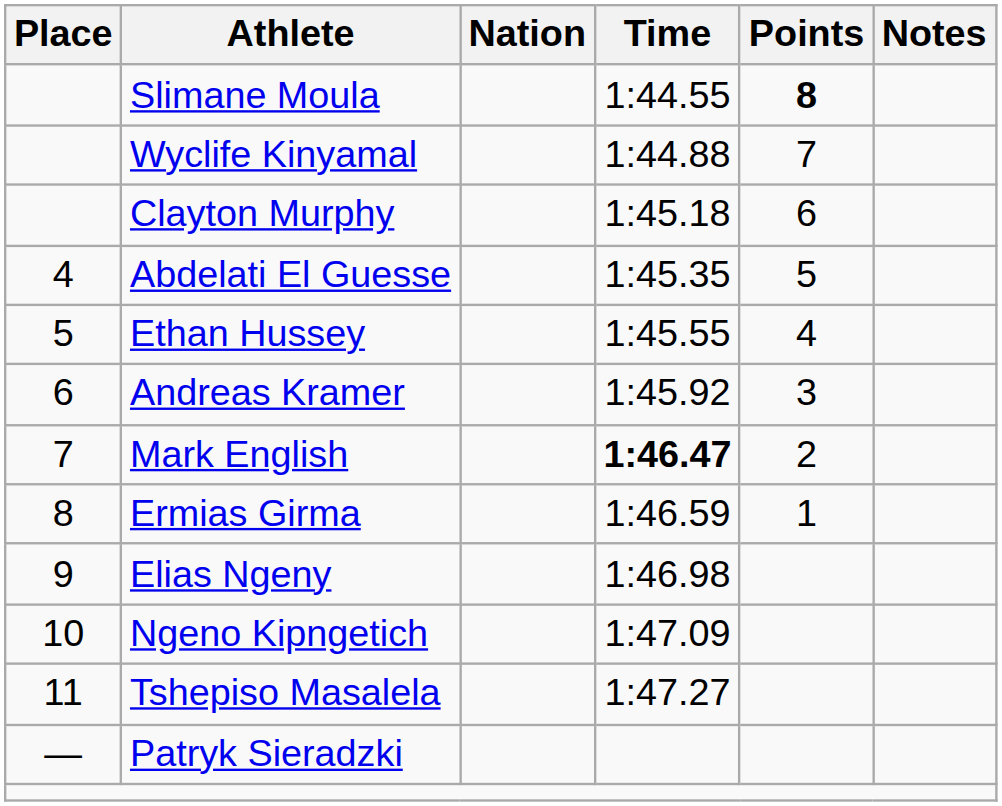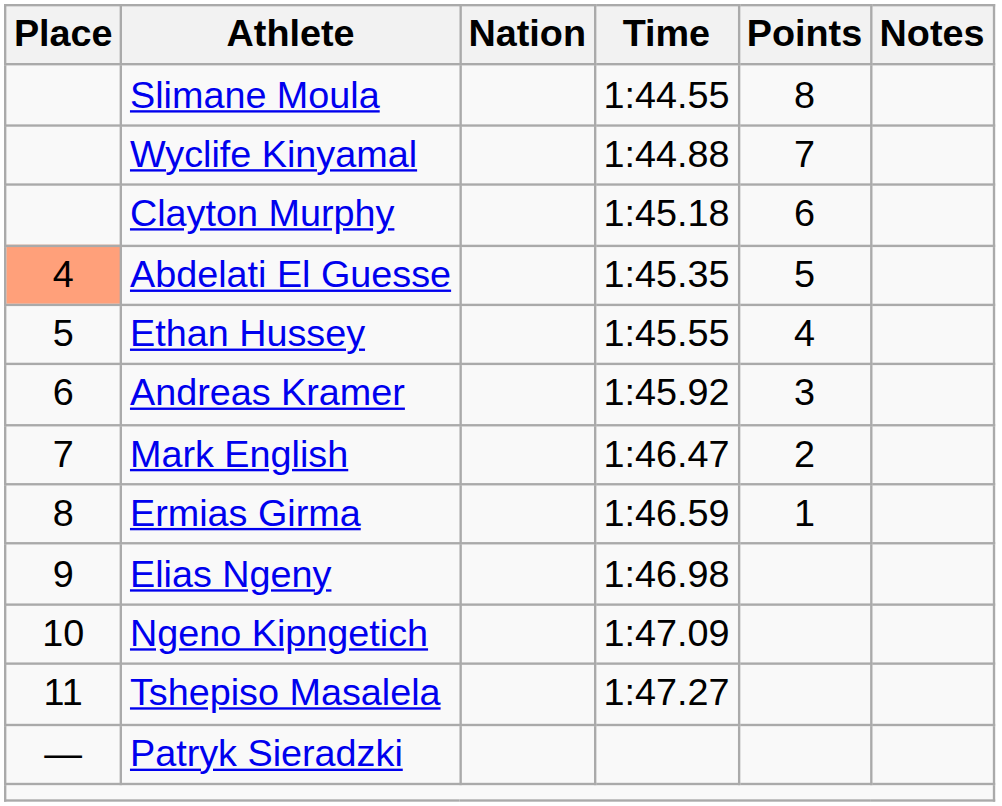(807, 94) bold -> (804, 94) normal
(63, 273) no background -> (63, 273) lightsalmon background
(667, 453) bold -> (666, 453) normal
